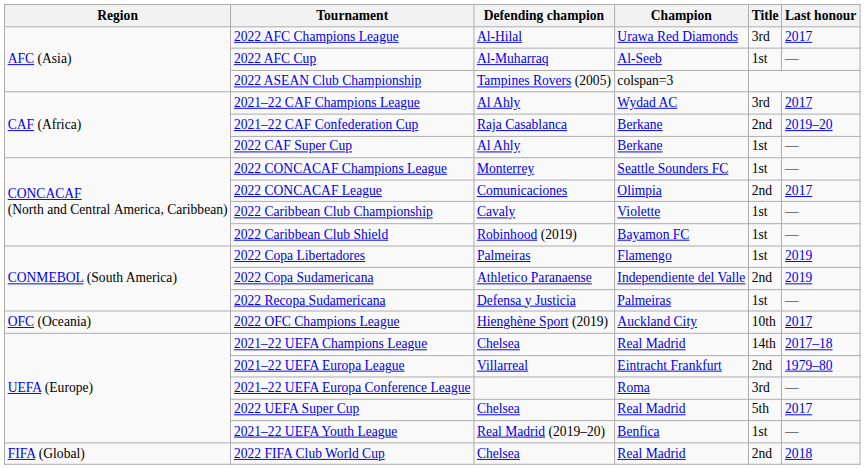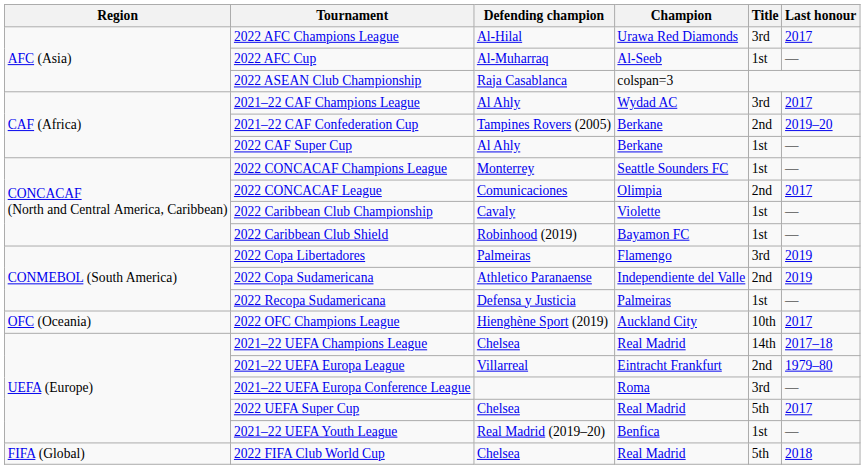(544, 81) Tampines Rovers (2005) -> (522, 81) Raja Casablanca
(522, 125) Raja Casablanca -> (544, 125) Tampines Rovers (2005)
(760, 256) 1st -> (761, 256) 3rd
(762, 453) 2nd -> (760, 453) 5th
